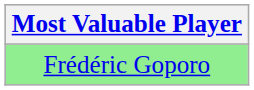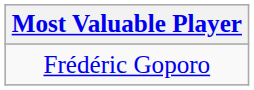(127, 64) lightgreen background -> (127, 64) no background
